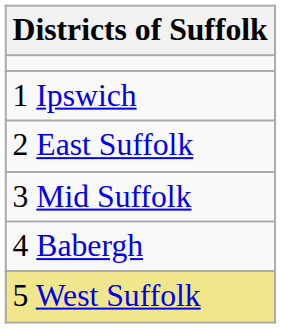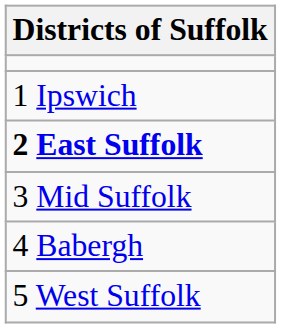(103, 145) normal -> (108, 145) bold
(107, 296) khaki background -> (107, 296) no background
